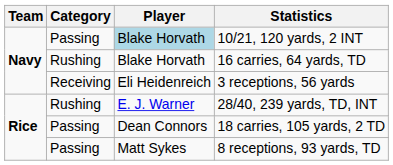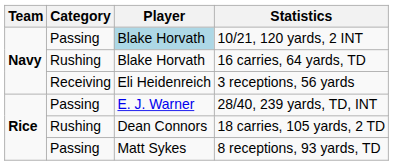(75, 104) Rushing -> (75, 104) Passing
(75, 126) Passing -> (75, 126) Rushing
